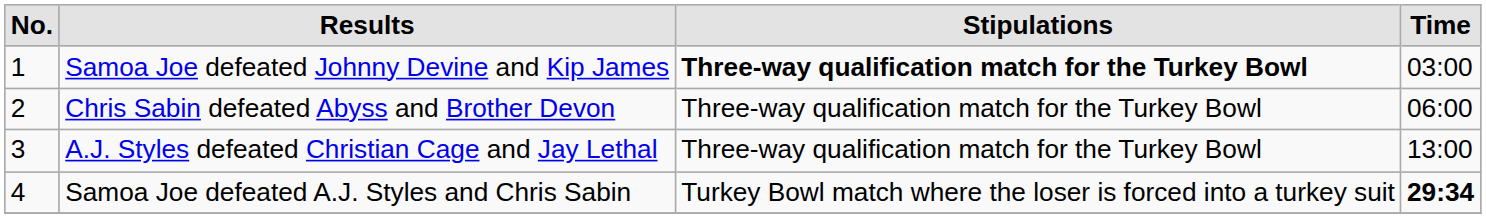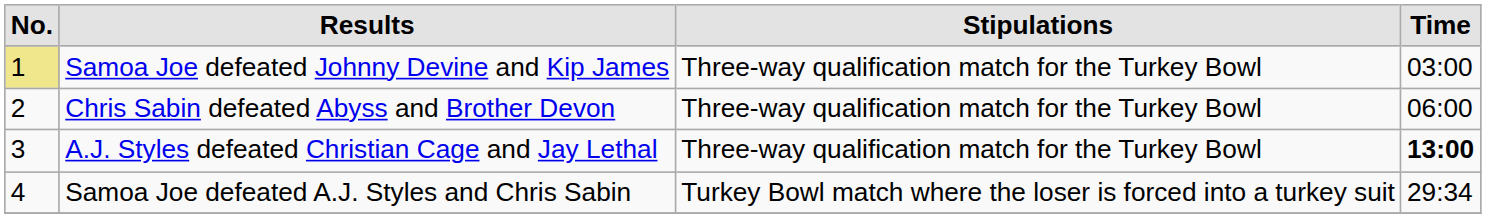(18, 66) no background -> (18, 66) khaki background
(995, 66) bold -> (971, 66) normal
(1440, 150) normal -> (1441, 150) bold
(1441, 191) bold -> (1440, 191) normal
